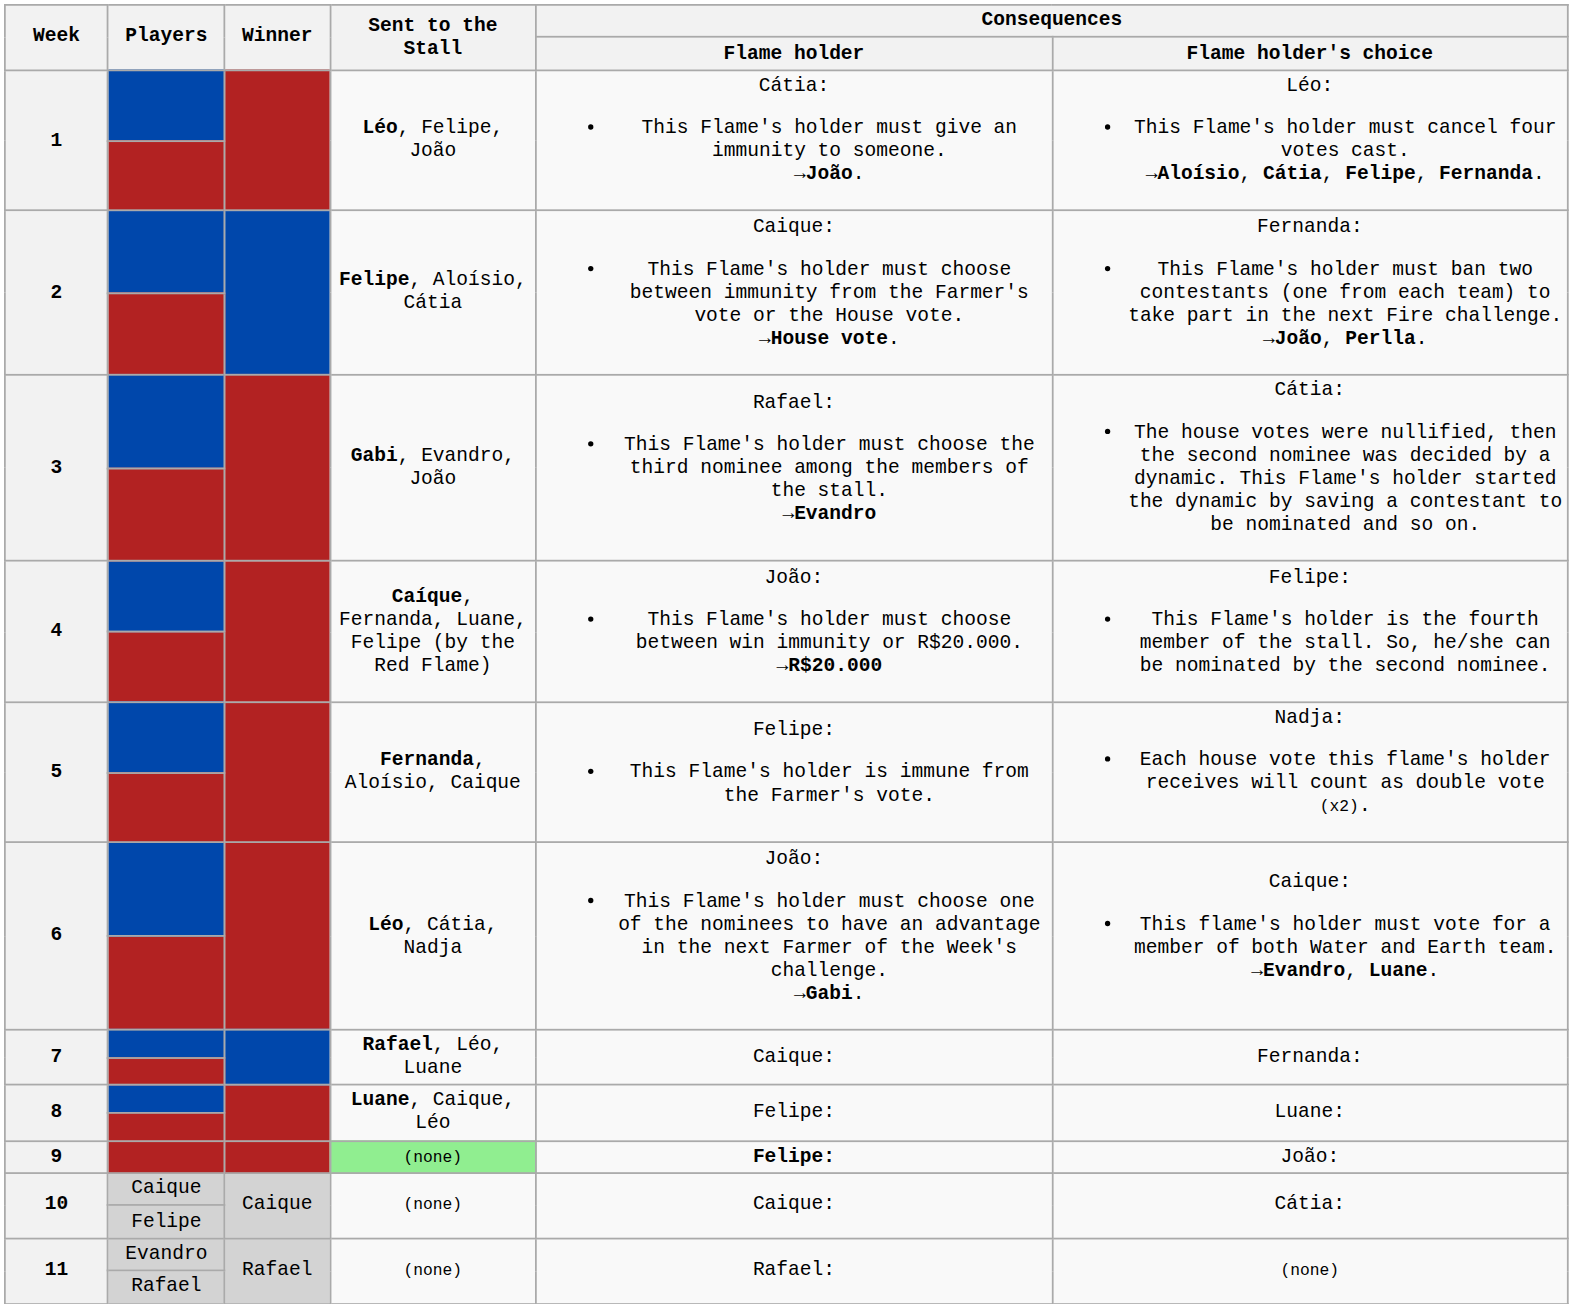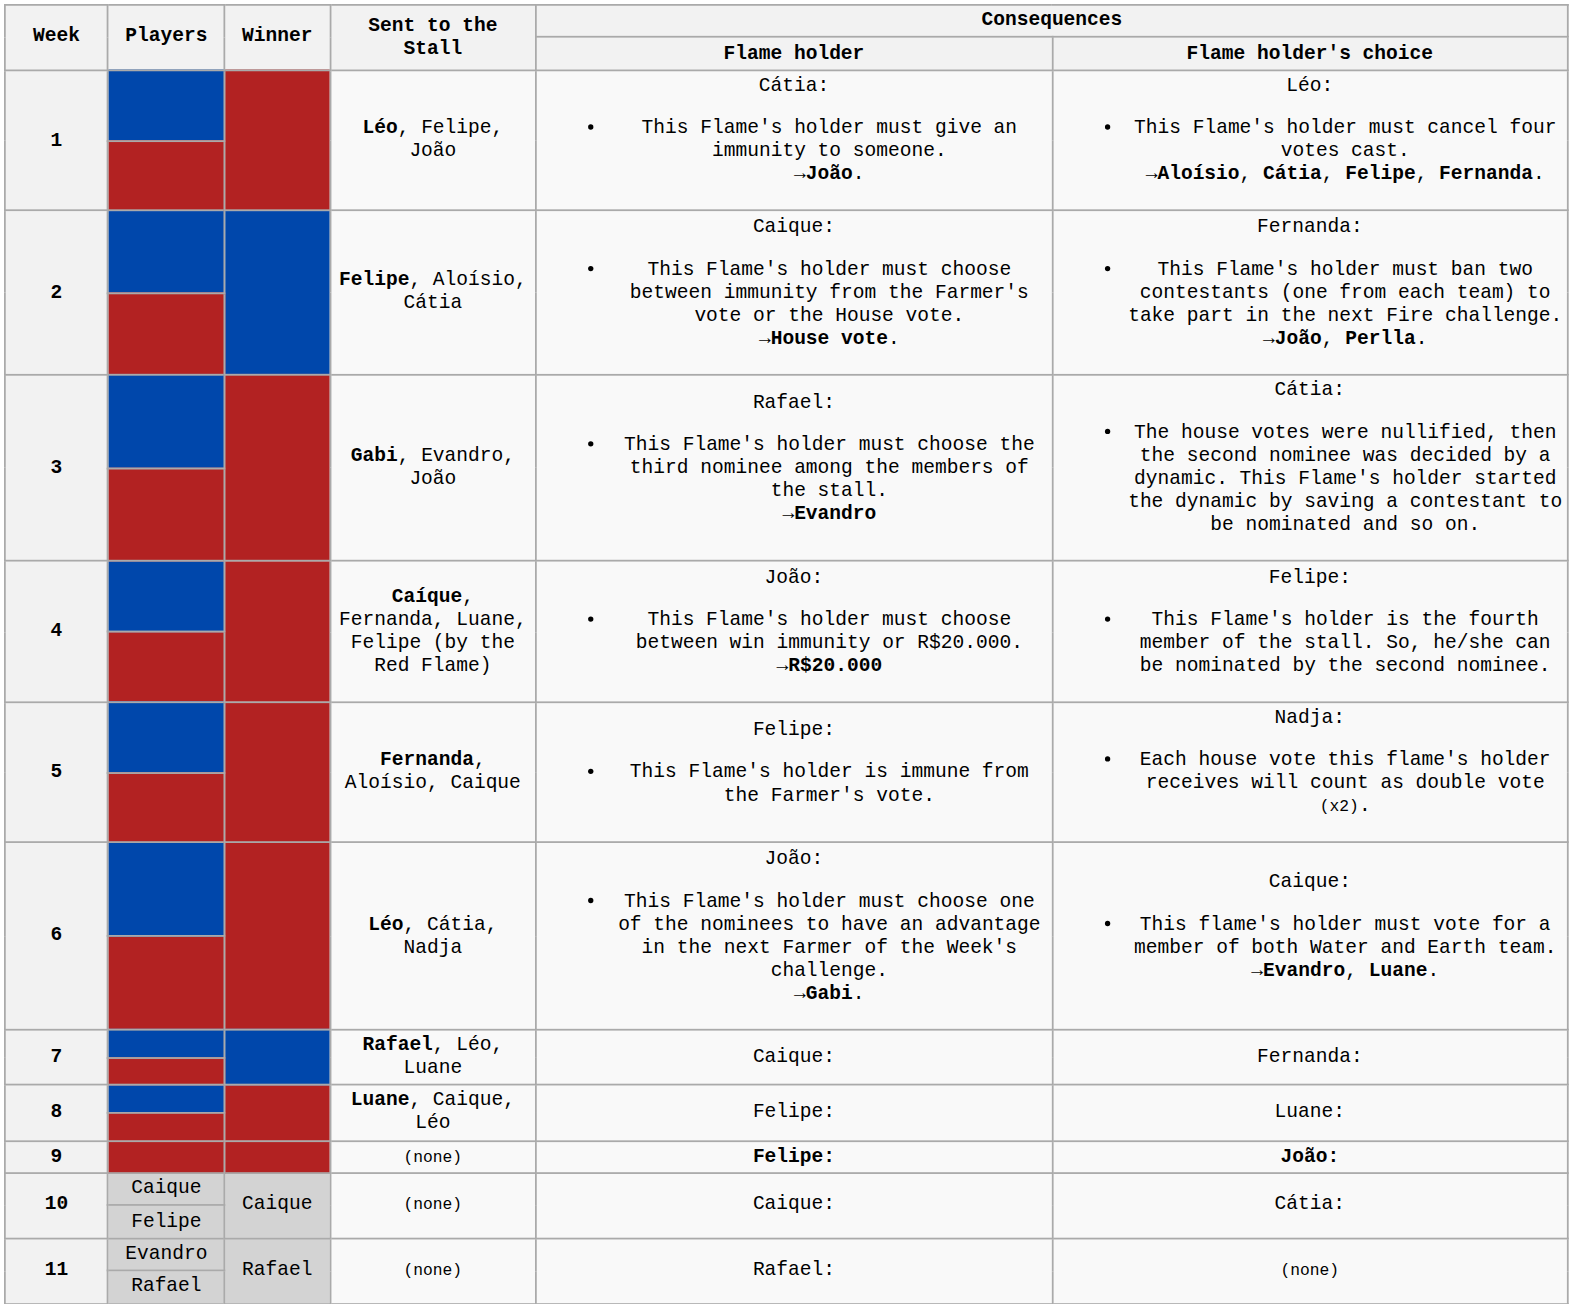(433, 1157) lightgreen background -> (433, 1157) no background
(1310, 1156) normal -> (1310, 1156) bold
